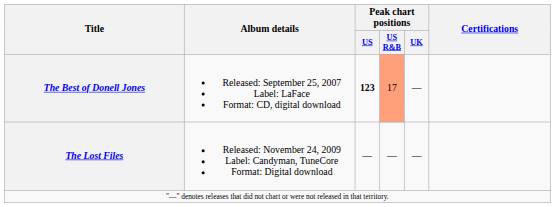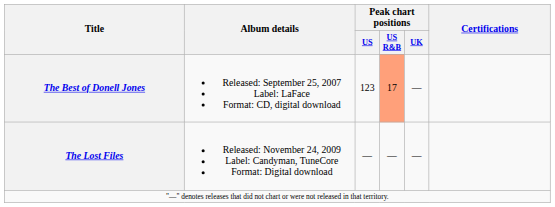(367, 88) bold -> (367, 88) normal
